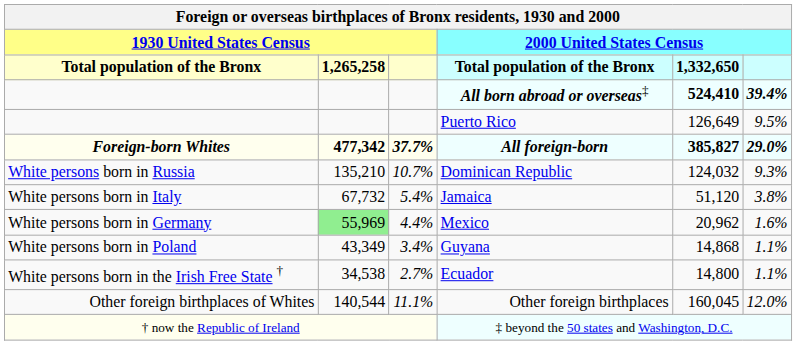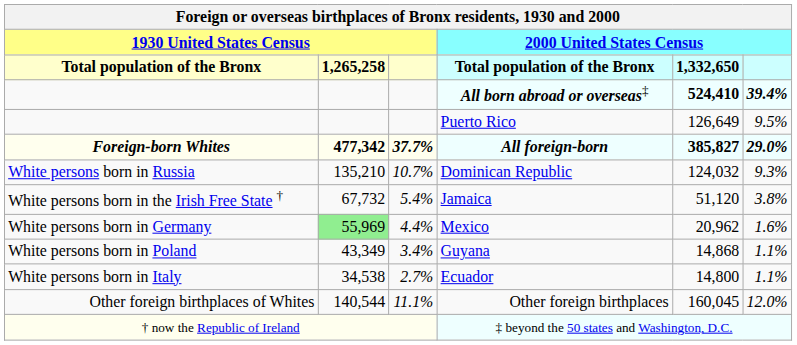(95, 197) White persons born in Italy -> (146, 199) White persons born in the Irish Free State †
(146, 274) White persons born in the Irish Free State † -> (95, 276) White persons born in Italy
